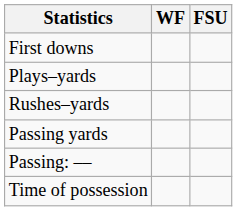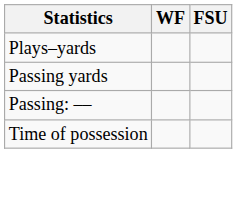- row: (51, 47)
- row: (59, 104)
